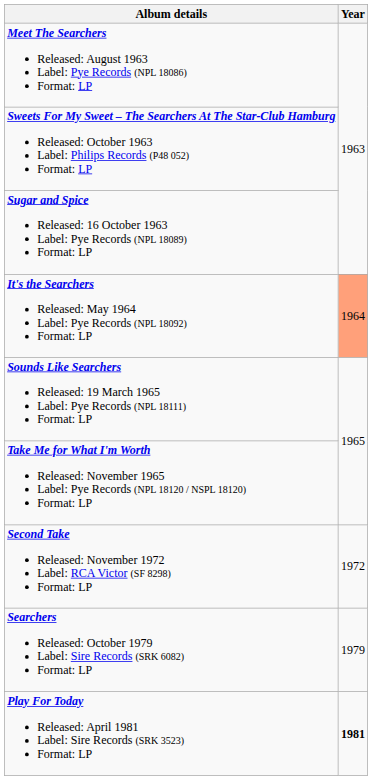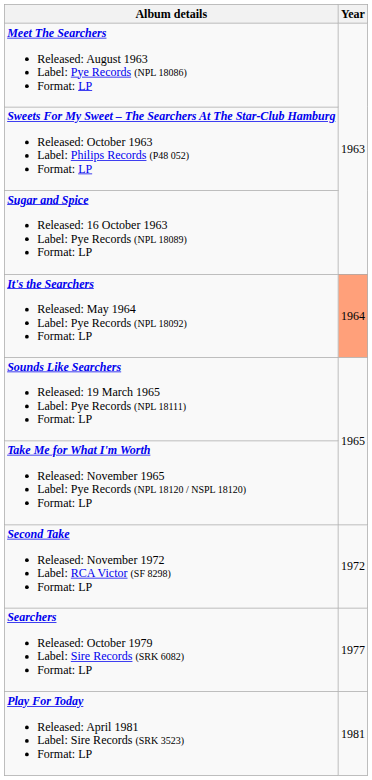(353, 650) 1979 -> (353, 650) 1977
(353, 733) bold -> (353, 733) normal
